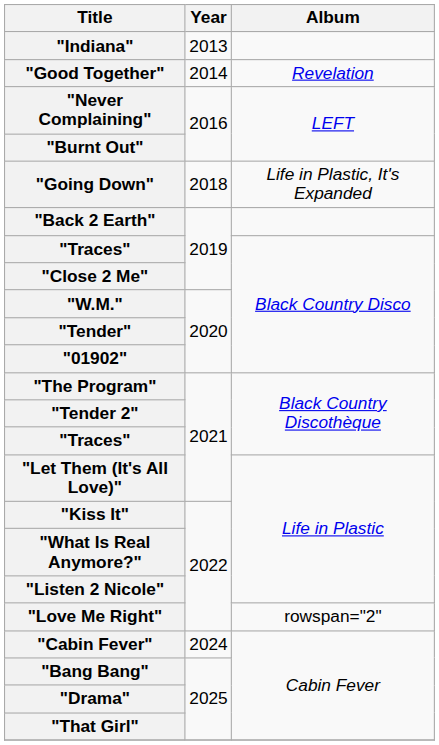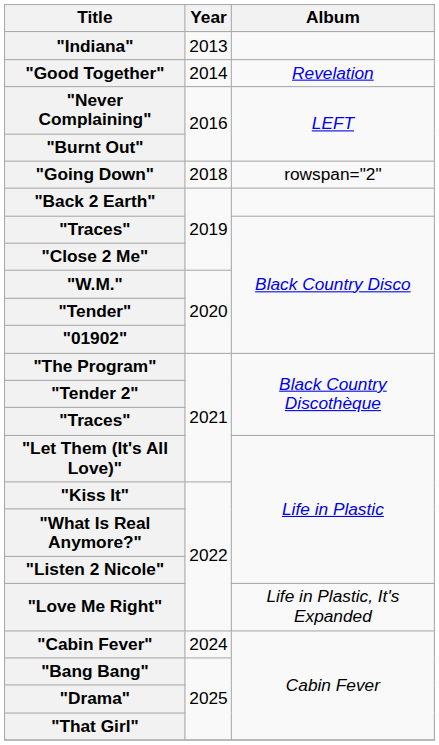(333, 184) Life in Plastic, It's Expanded -> (333, 174) rowspan="2"
(333, 616) rowspan="2" -> (333, 606) Life in Plastic, It's Expanded
